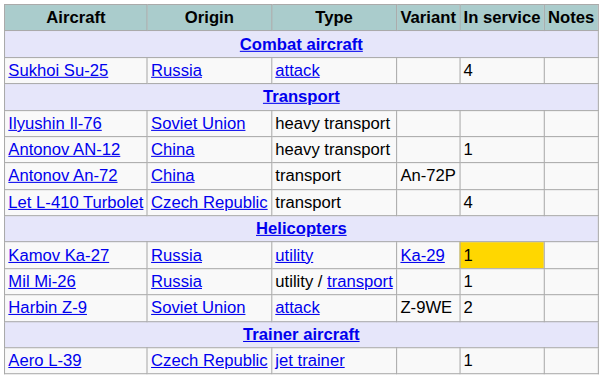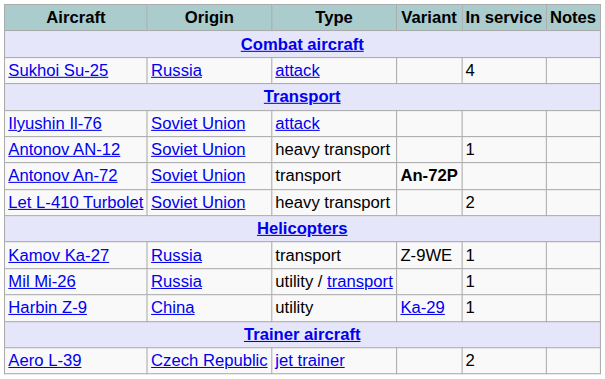(333, 123) heavy transport -> (298, 123) attack
(173, 149) China -> (198, 149) Soviet Union
(173, 176) China -> (198, 176) Soviet Union
(428, 176) normal -> (429, 176) bold
(209, 202) Czech Republic -> (198, 202) Soviet Union
(308, 202) transport -> (333, 202) heavy transport
(468, 202) 4 -> (470, 202) 2
(294, 255) utility -> (308, 255) transport
(423, 255) Ka-29 -> (426, 255) Z-9WE
(468, 255) gold background -> (470, 255) no background
(198, 307) Soviet Union -> (173, 307) China
(298, 307) attack -> (294, 307) utility
(426, 307) Z-9WE -> (423, 307) Ka-29
(468, 307) 2 -> (470, 307) 1
(468, 360) 1 -> (470, 360) 2
